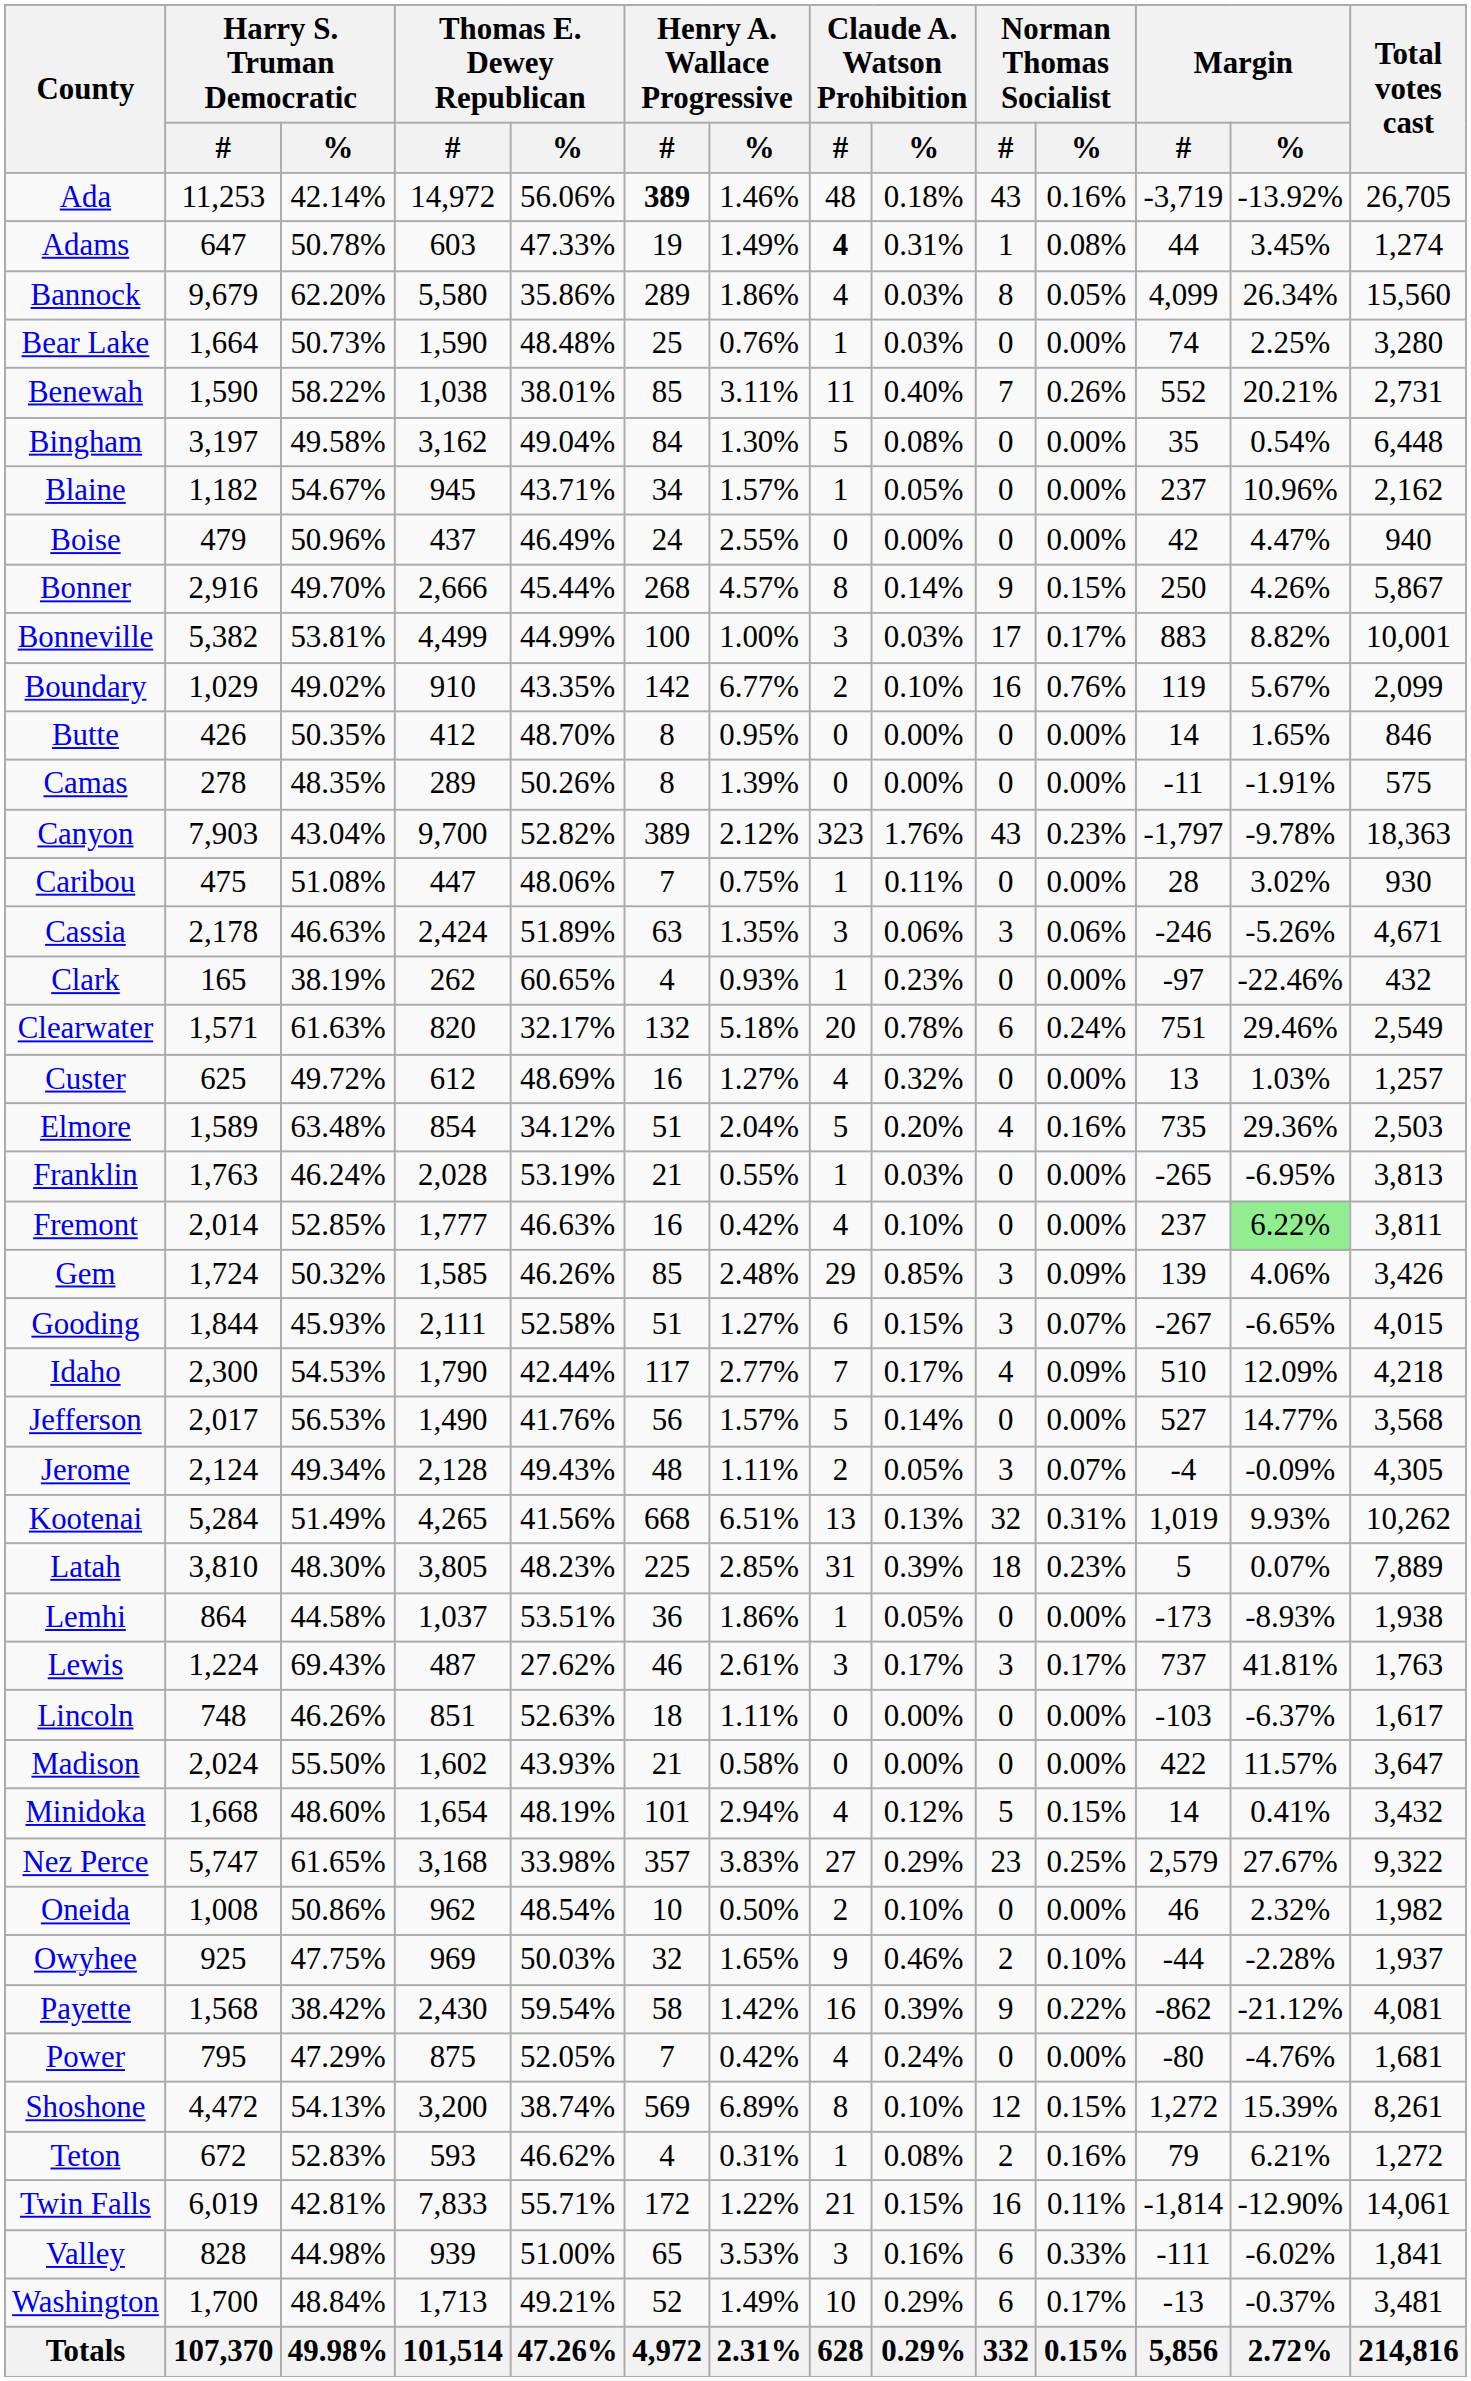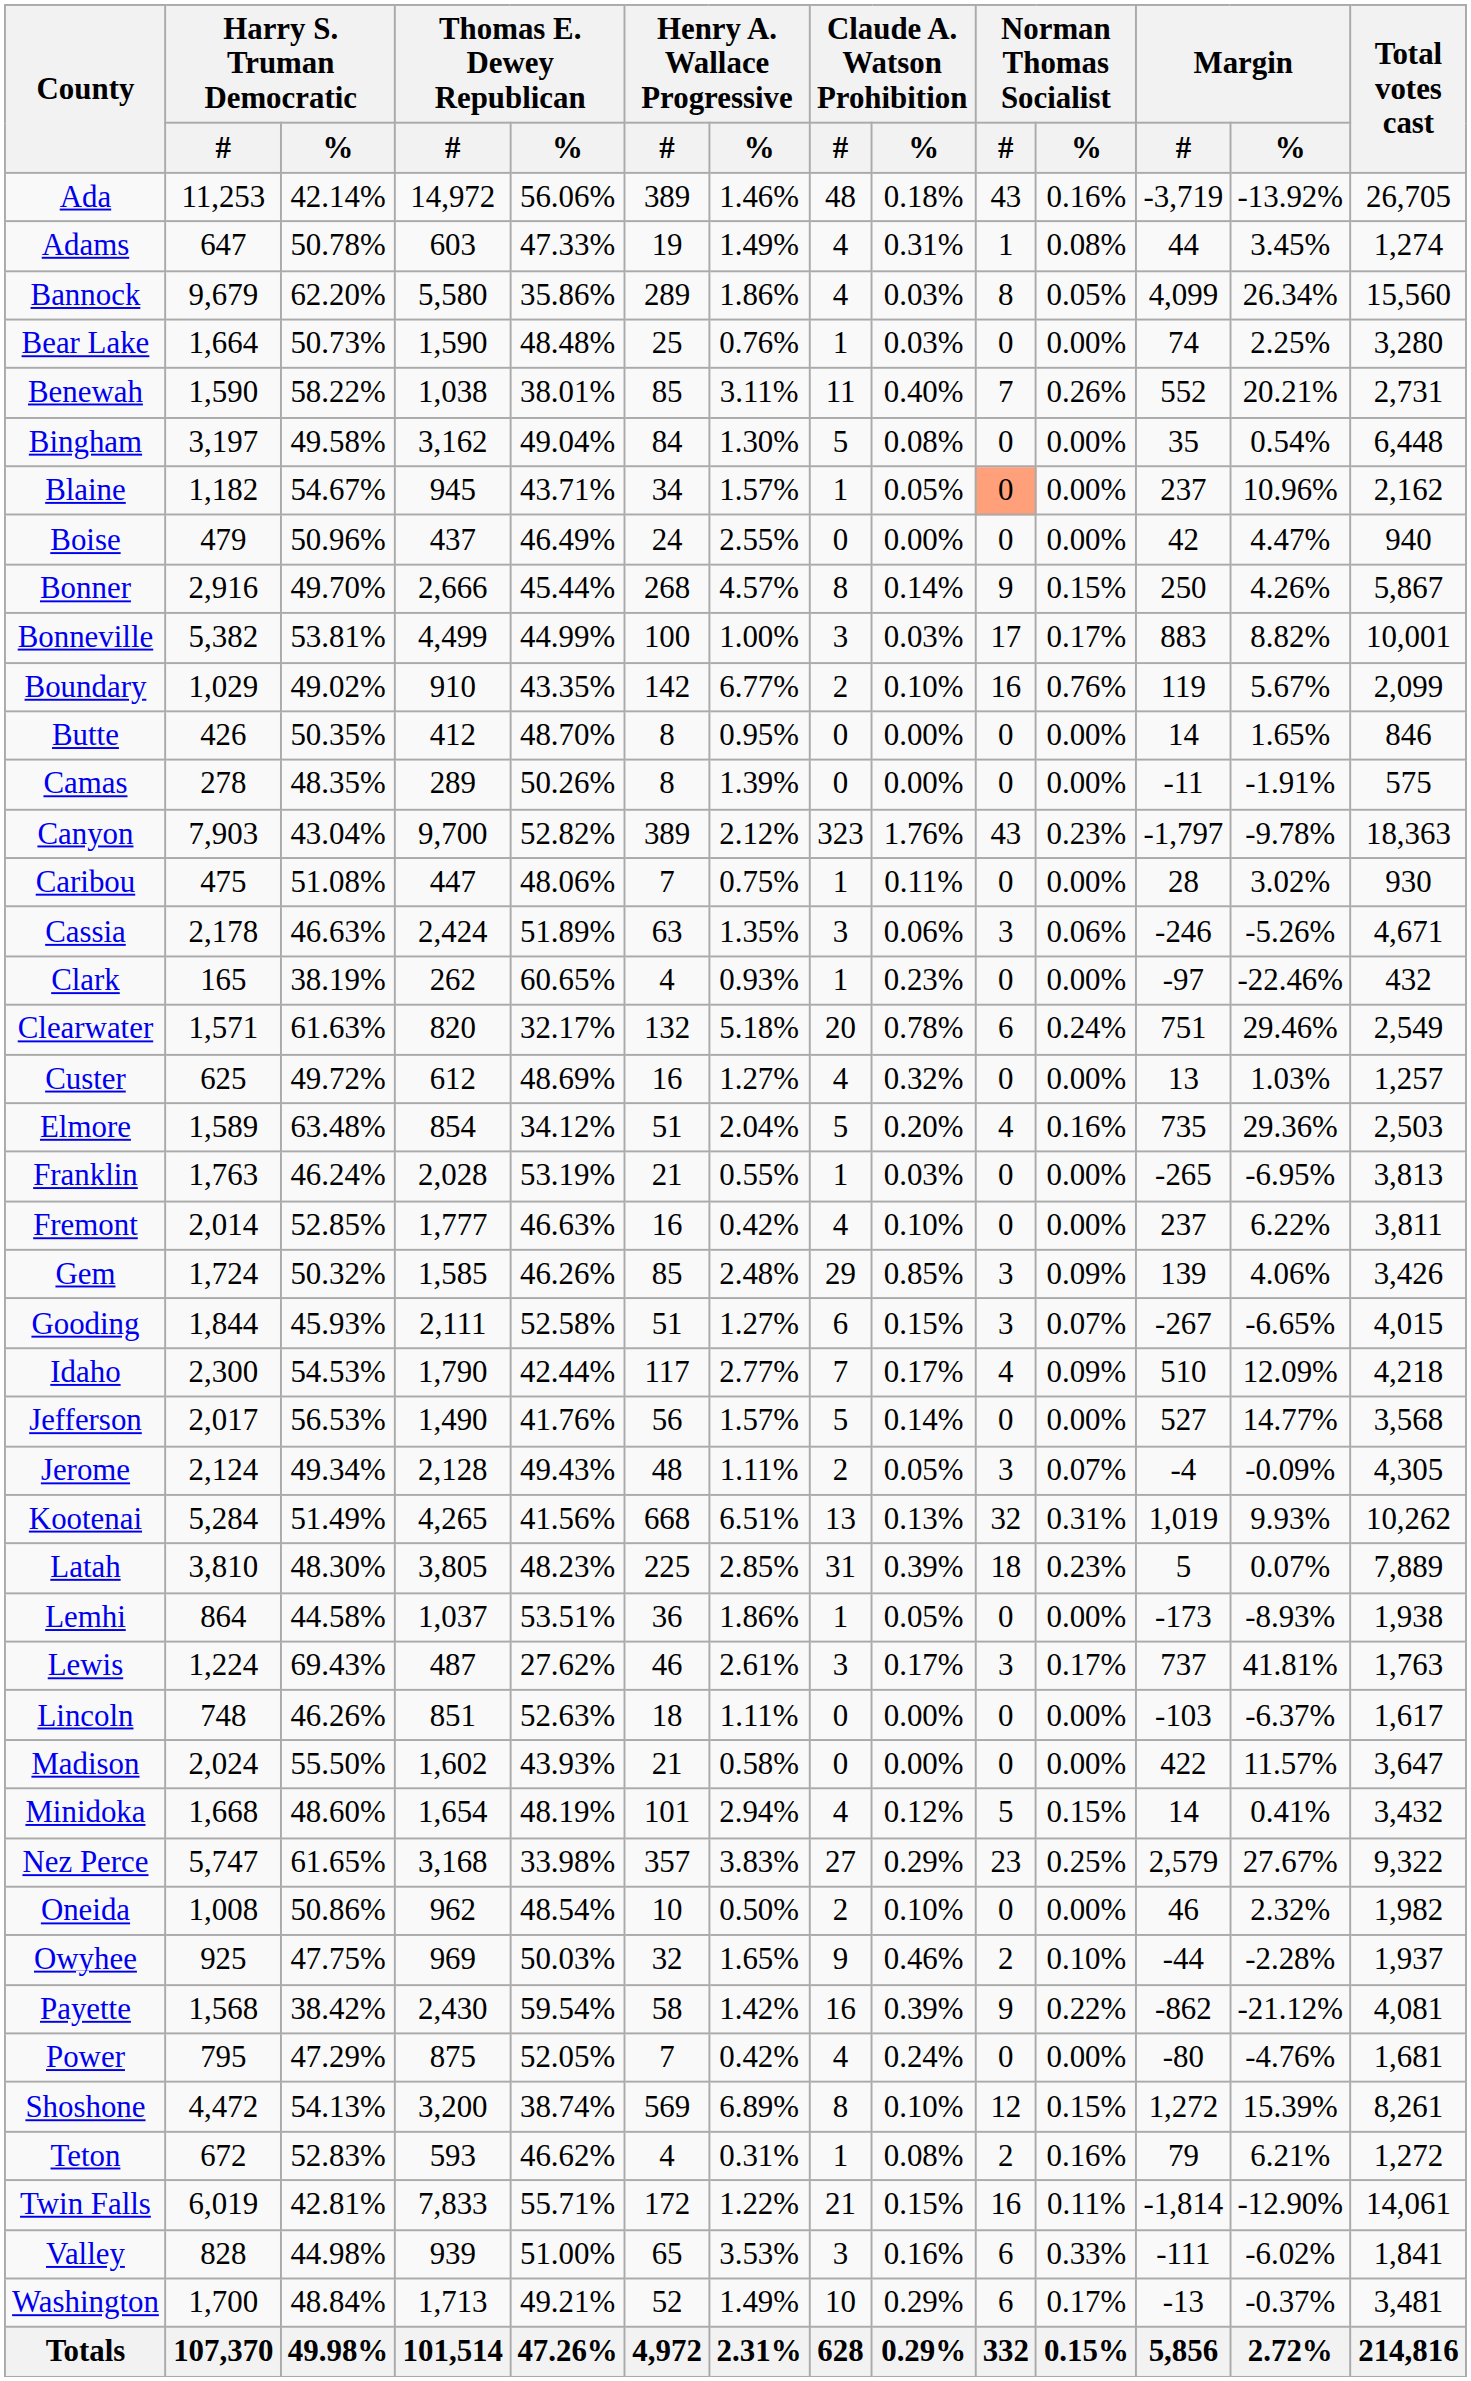(667, 196) bold -> (667, 196) normal
(841, 245) bold -> (841, 245) normal
(1006, 490) no background -> (1006, 490) lightsalmon background
(1290, 1224) lightgreen background -> (1290, 1224) no background
